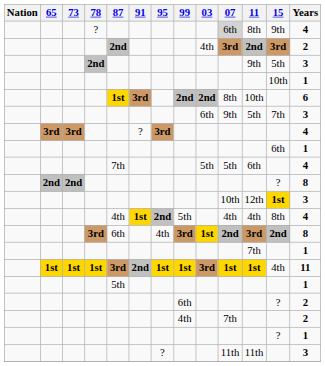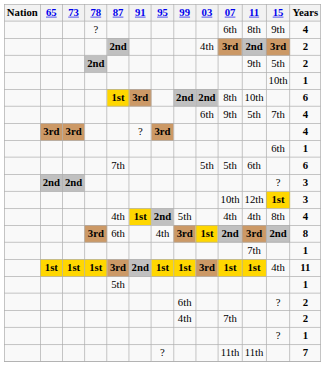(230, 30) lightgrey background -> (230, 30) no background
(305, 64) 3 -> (305, 64) 2
(305, 115) 3 -> (305, 115) 4
(305, 166) 4 -> (305, 166) 6
(305, 183) 8 -> (305, 183) 3
(305, 353) 3 -> (305, 353) 7
